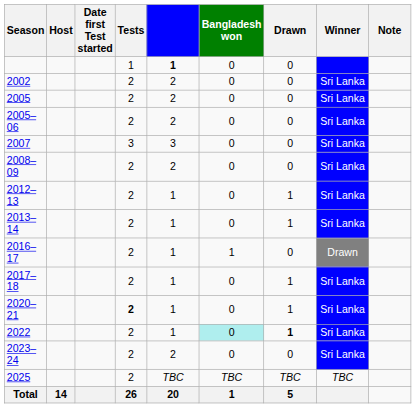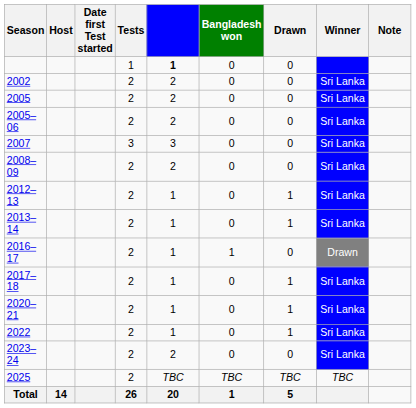(131, 309) bold -> (131, 309) normal
(232, 332) paleturquoise background -> (232, 332) no background
(290, 332) bold -> (290, 332) normal
